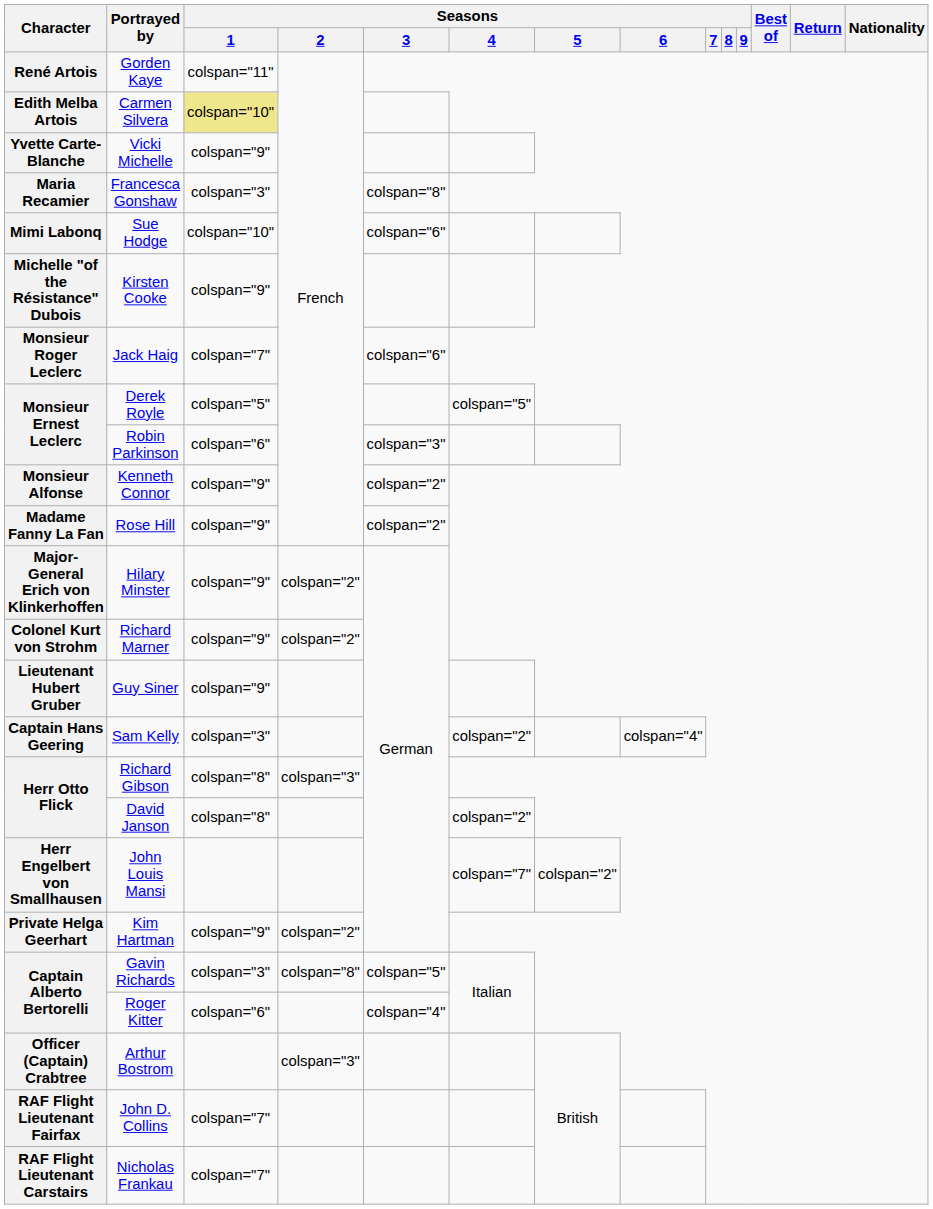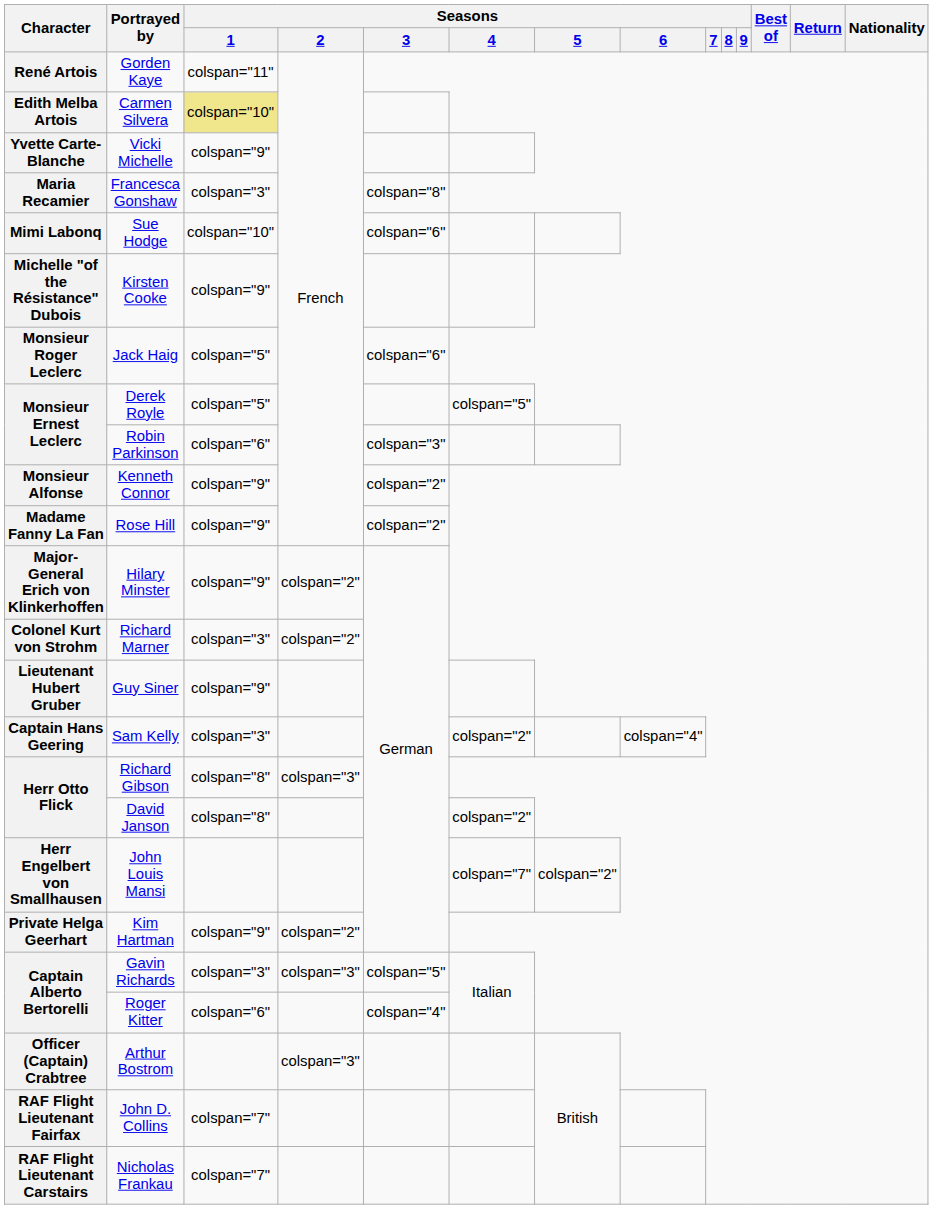(231, 355) colspan="7" -> (231, 355) colspan="5"
(231, 639) colspan="9" -> (231, 639) colspan="3"
(320, 972) colspan="8" -> (320, 972) colspan="3"
